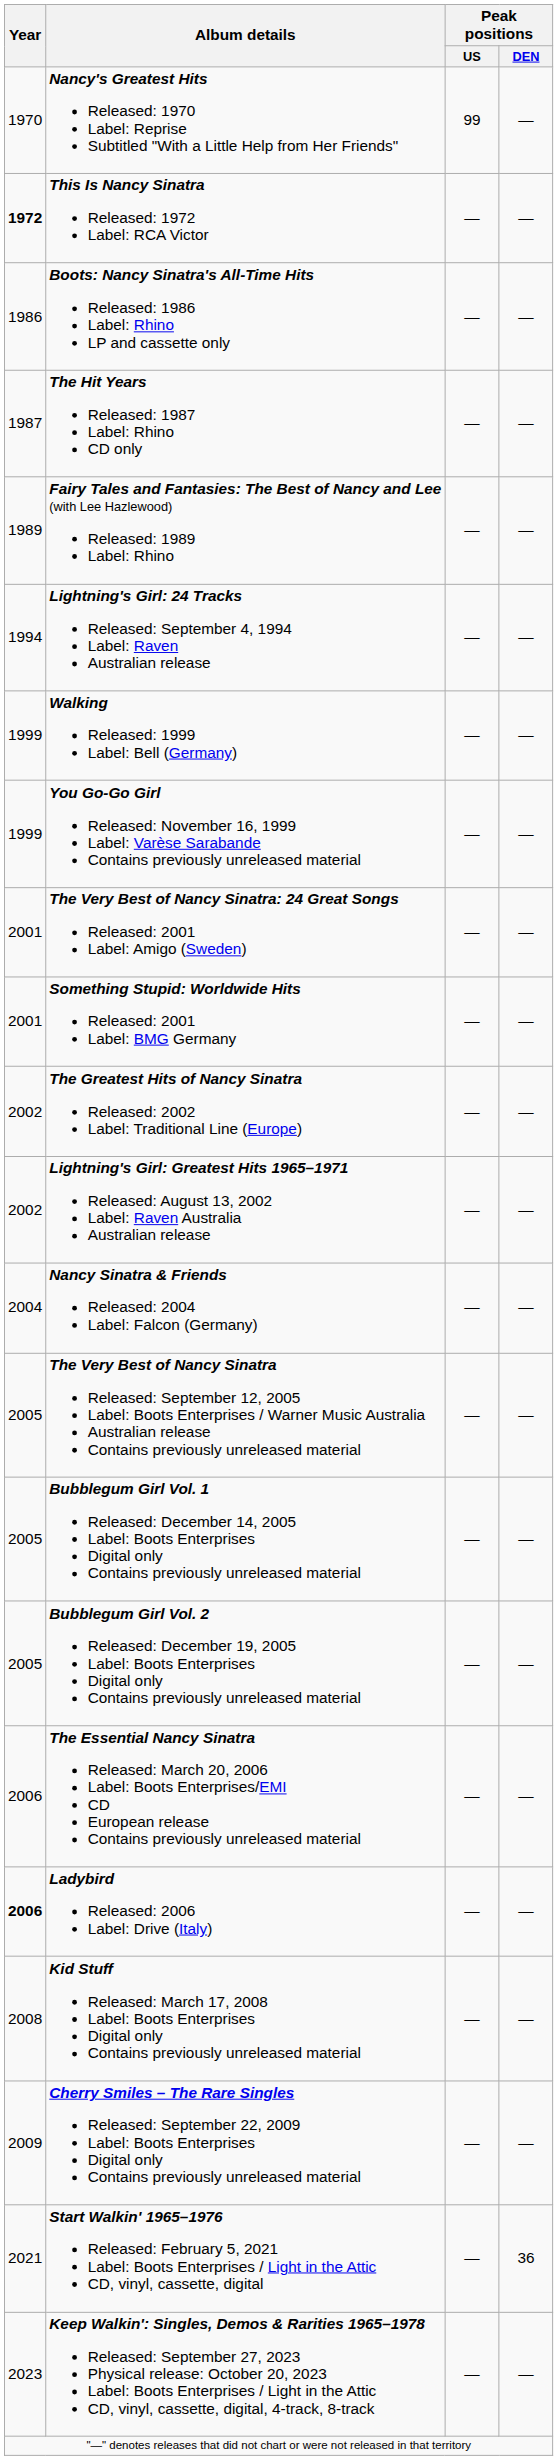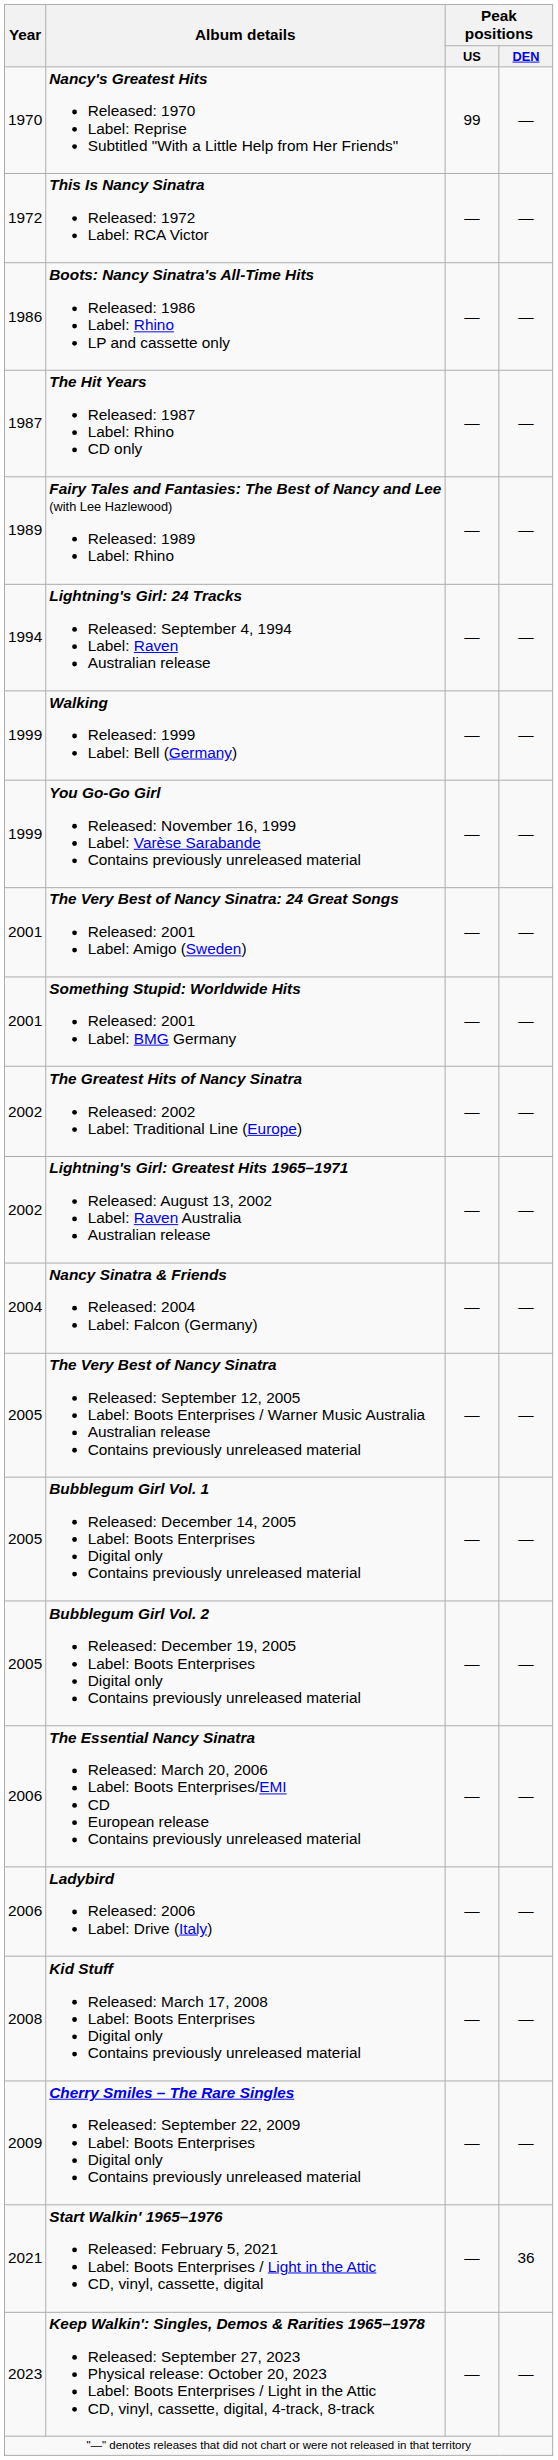(25, 218) bold -> (25, 218) normal
(25, 1911) bold -> (25, 1911) normal
